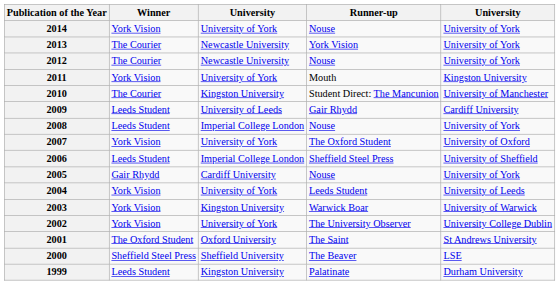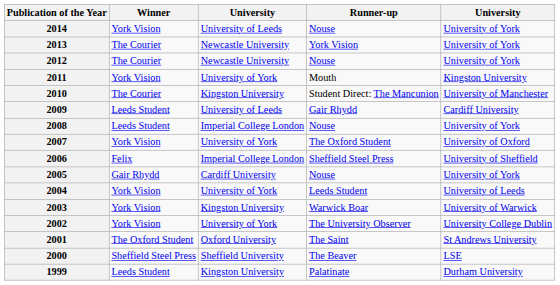(239, 28) University of York -> (241, 28) University of Leeds
(141, 158) Leeds Student -> (122, 158) Felix
